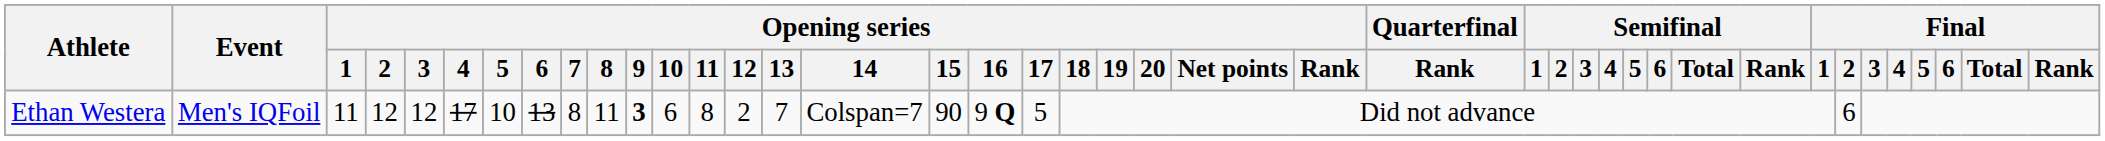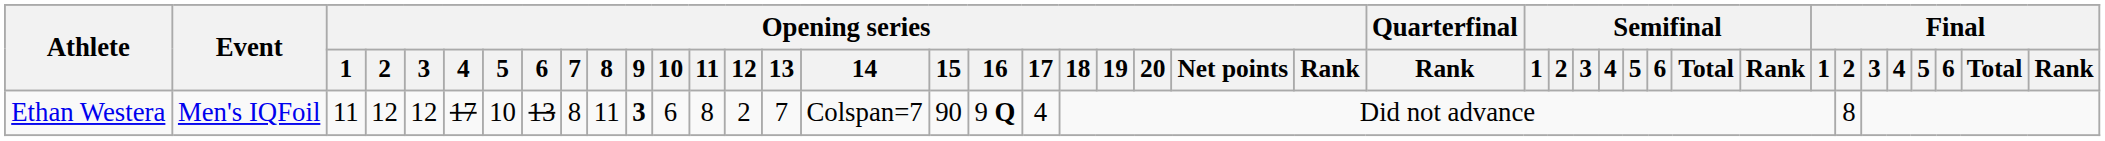(1040, 112) 5 -> (1040, 112) 4
(1849, 112) 6 -> (1849, 112) 8
